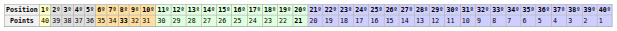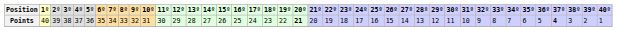(124, 21) bold -> (124, 21) normal
(555, 21) normal -> (555, 21) bold
